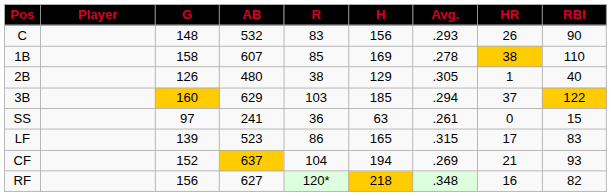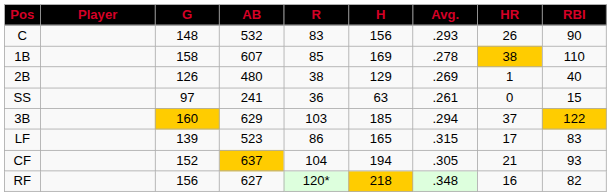(445, 77) .305 -> (445, 77) .269
rows swapped: (22, 118) <-> (22, 98)
(445, 160) .269 -> (445, 160) .305
